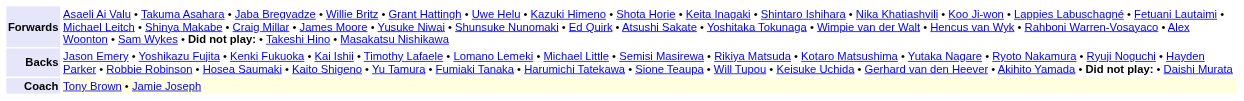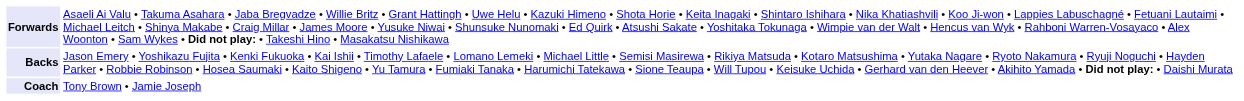(132, 86) lightyellow background -> (132, 86) no background
